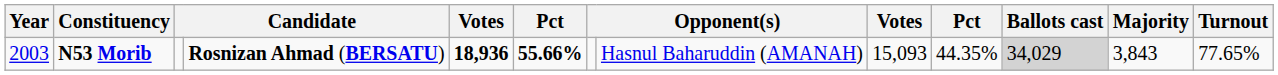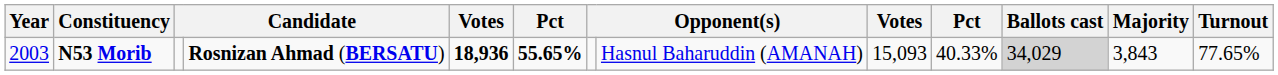(550, 53) 55.66% -> (550, 53) 55.65%
(967, 53) 44.35% -> (967, 53) 40.33%
